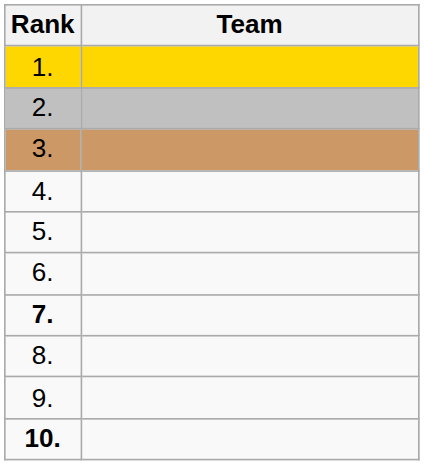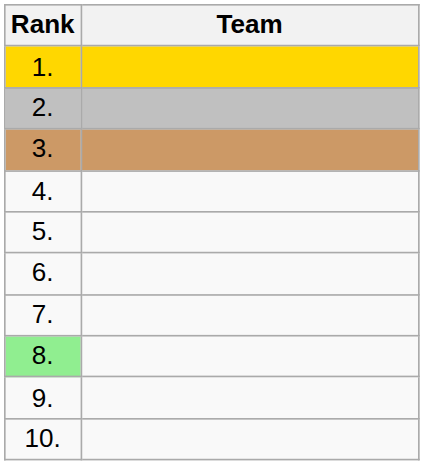(43, 314) bold -> (43, 314) normal
(43, 356) no background -> (43, 356) lightgreen background
(43, 438) bold -> (43, 438) normal
